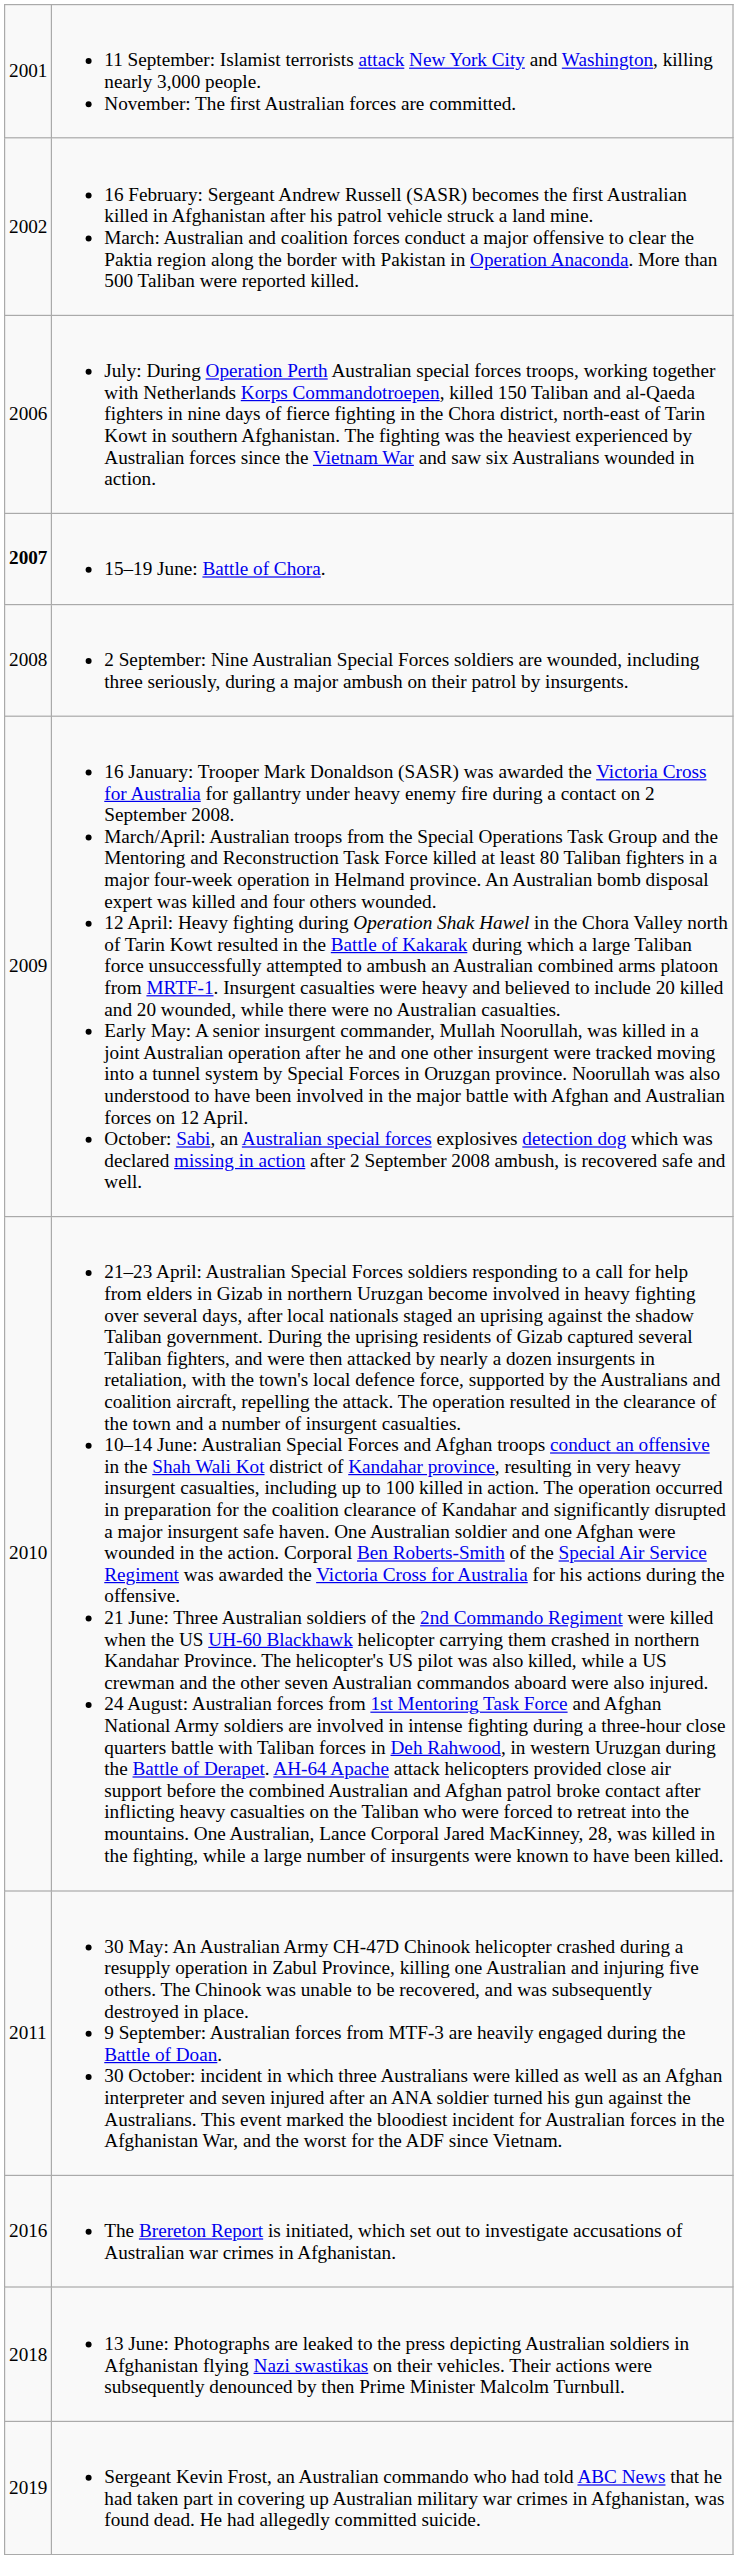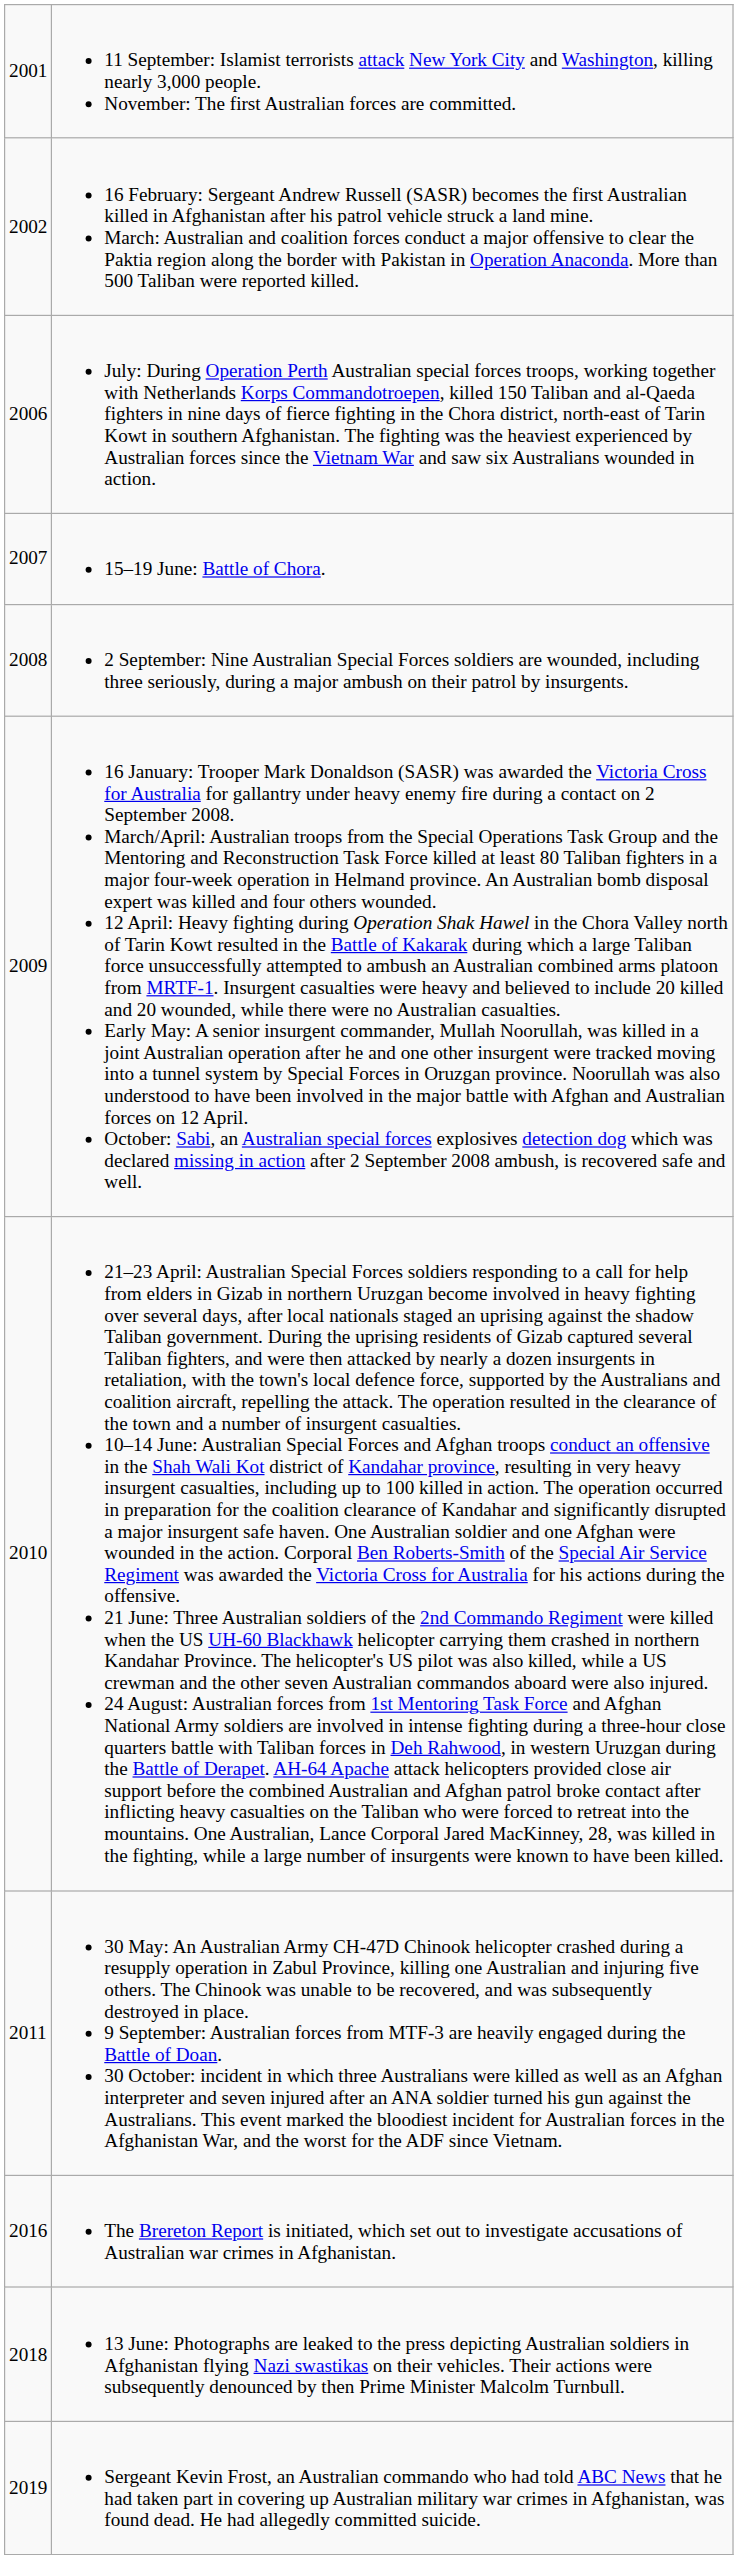(28, 558) bold -> (28, 558) normal
